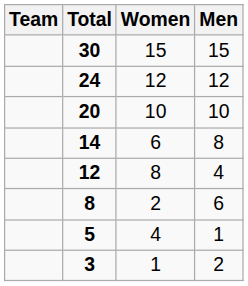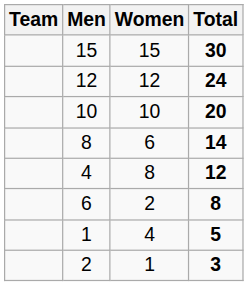columns swapped: (219, 19) <-> (90, 19)
